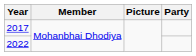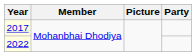(18, 28) no background -> (18, 28) lightyellow background
(18, 43) no background -> (18, 43) lightyellow background
